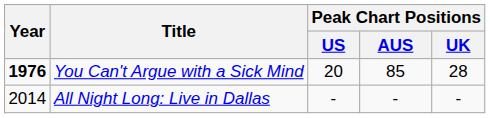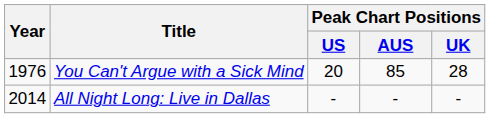(27, 71) bold -> (27, 71) normal
